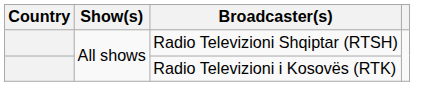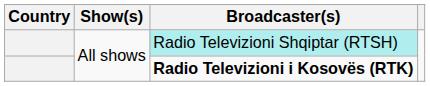(276, 42) no background -> (276, 42) paleturquoise background
(275, 68) normal -> (283, 68) bold
